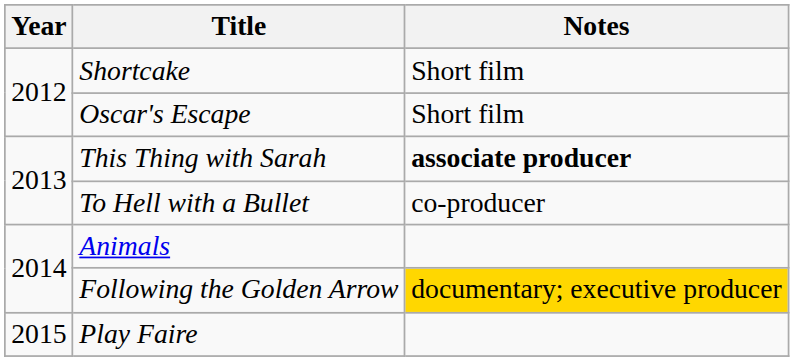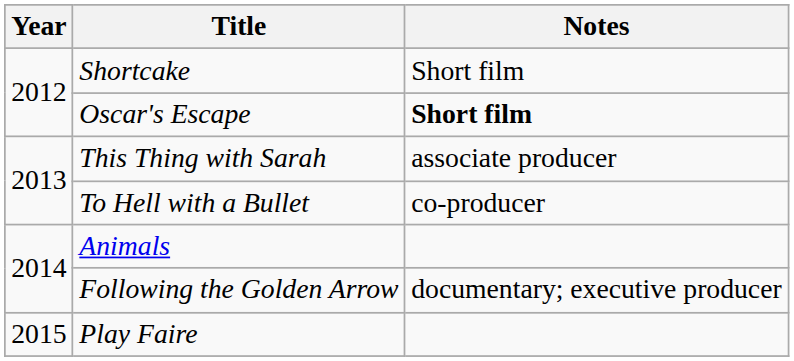(468, 114) normal -> (472, 114) bold
(521, 158) bold -> (514, 158) normal
(596, 289) gold background -> (596, 289) no background
